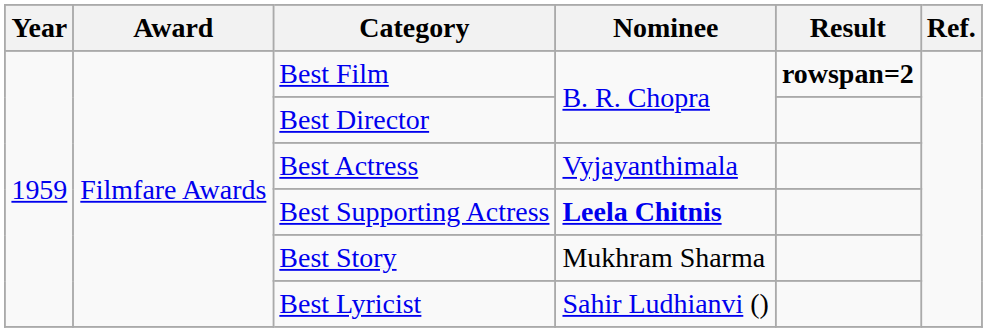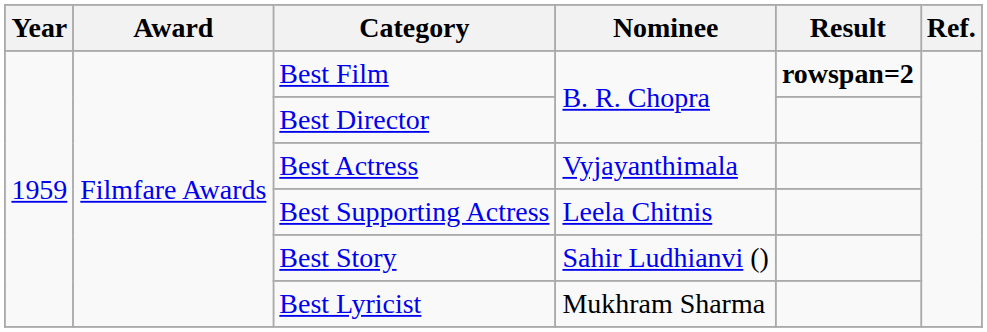(642, 212) bold -> (637, 212) normal
(664, 258) Mukhram Sharma -> (666, 258) Sahir Ludhianvi ()
(666, 304) Sahir Ludhianvi () -> (664, 304) Mukhram Sharma
